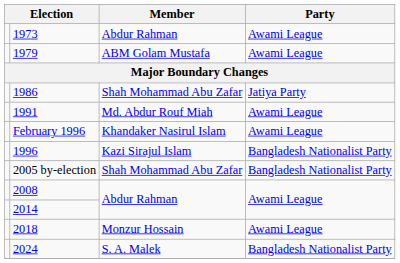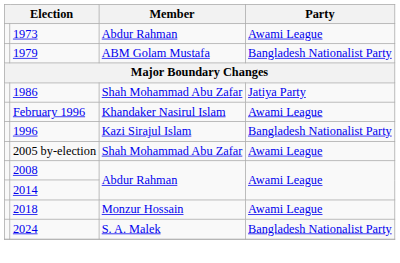(285, 53) Awami League -> (320, 53) Bangladesh Nationalist Party
- row: (25, 111)
(320, 170) Bangladesh Nationalist Party -> (285, 151) Awami League
